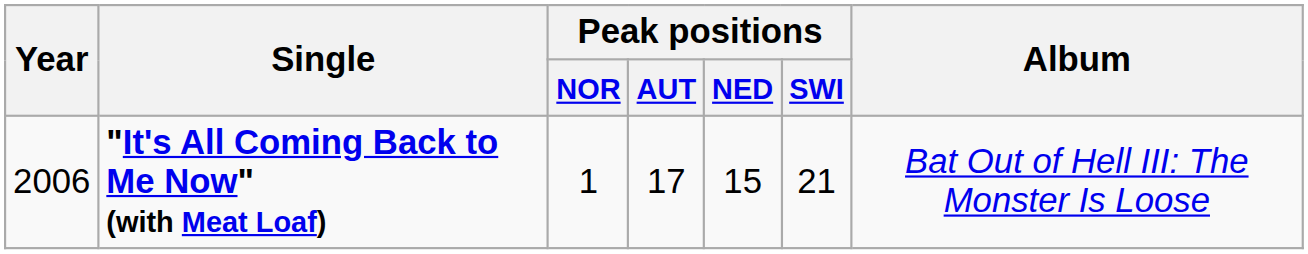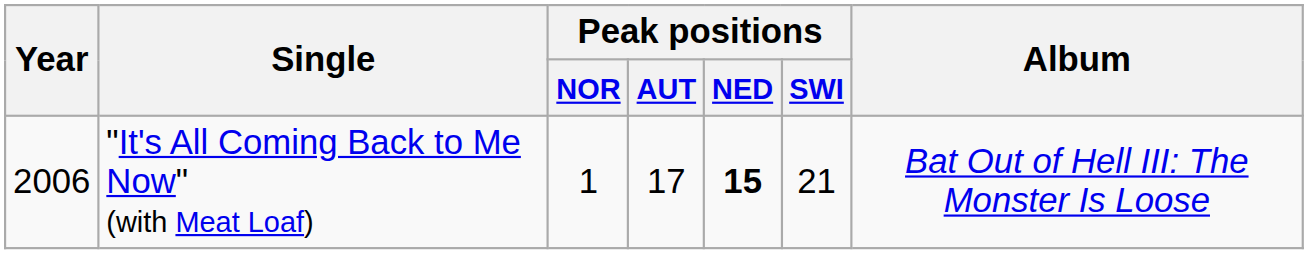(302, 181) bold -> (314, 181) normal
(743, 181) normal -> (743, 181) bold
